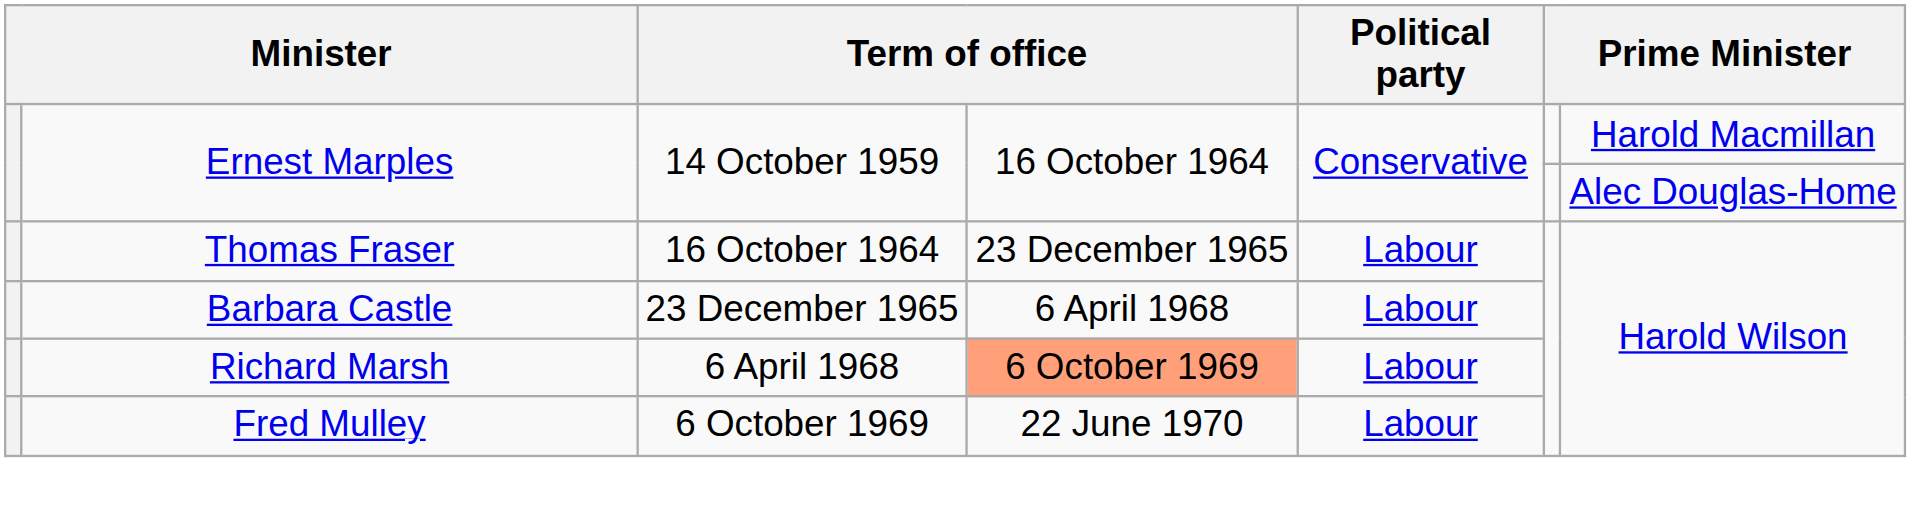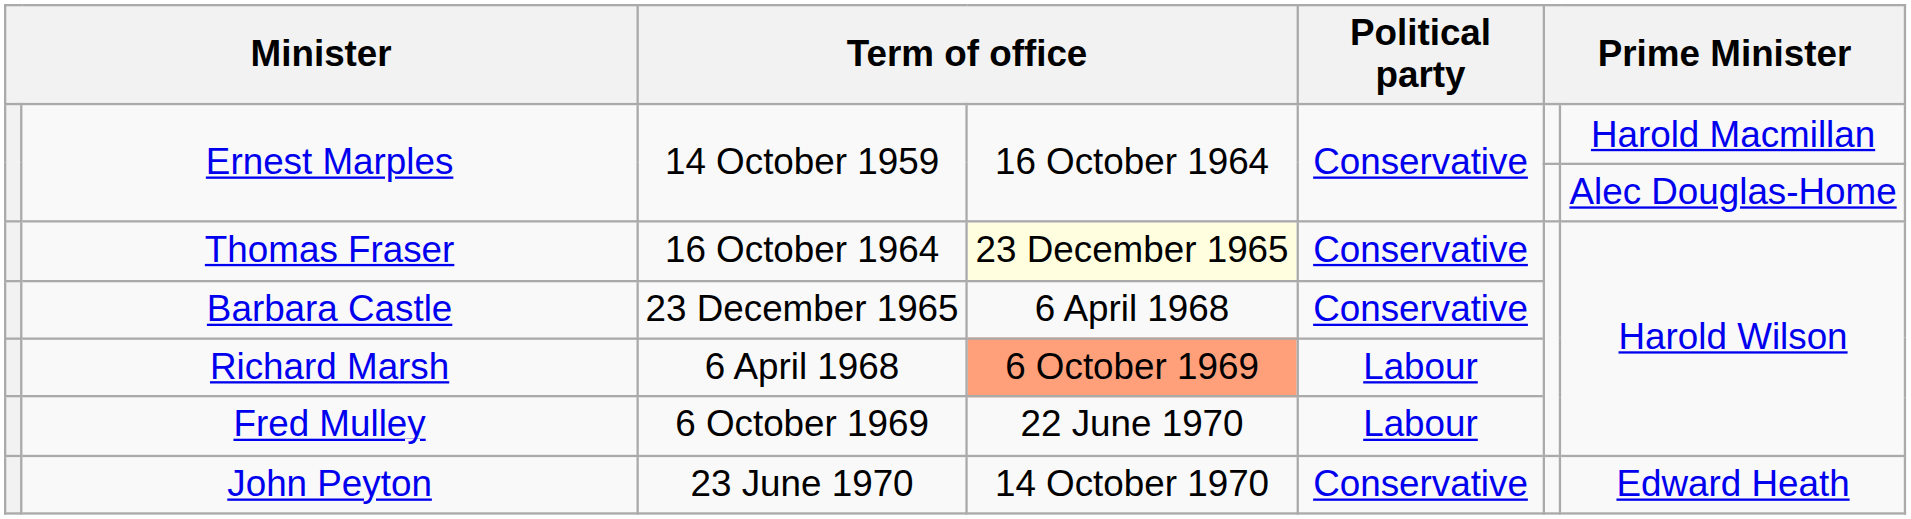(1132, 250) no background -> (1132, 250) lightyellow background
(1420, 250) Labour -> (1421, 250) Conservative
(1420, 308) Labour -> (1421, 308) Conservative
+ row: (330, 483)
